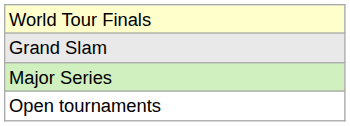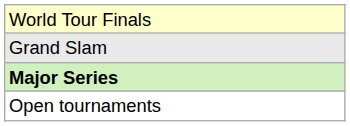(61, 77) normal -> (64, 77) bold
